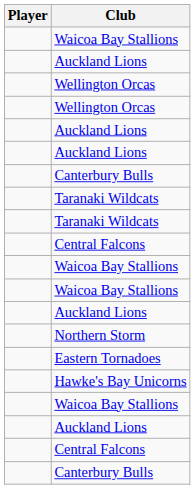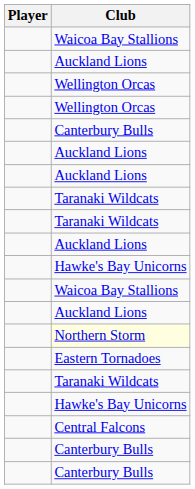(101, 130) Auckland Lions -> (104, 130) Canterbury Bulls
(104, 175) Canterbury Bulls -> (101, 175) Auckland Lions
(100, 244) Central Falcons -> (101, 244) Auckland Lions
(116, 267) Waicoa Bay Stallions -> (120, 267) Hawke's Bay Unicorns
(100, 335) no background -> (100, 335) lightyellow background
(120, 381) Hawke's Bay Unicorns -> (106, 381) Taranaki Wildcats
(116, 404) Waicoa Bay Stallions -> (120, 404) Hawke's Bay Unicorns
(101, 426) Auckland Lions -> (100, 426) Central Falcons
(100, 449) Central Falcons -> (104, 449) Canterbury Bulls
